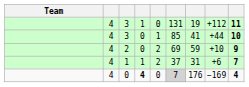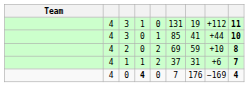(236, 50) 9 -> (236, 50) 8
(176, 75) lightgrey background -> (176, 75) no background
